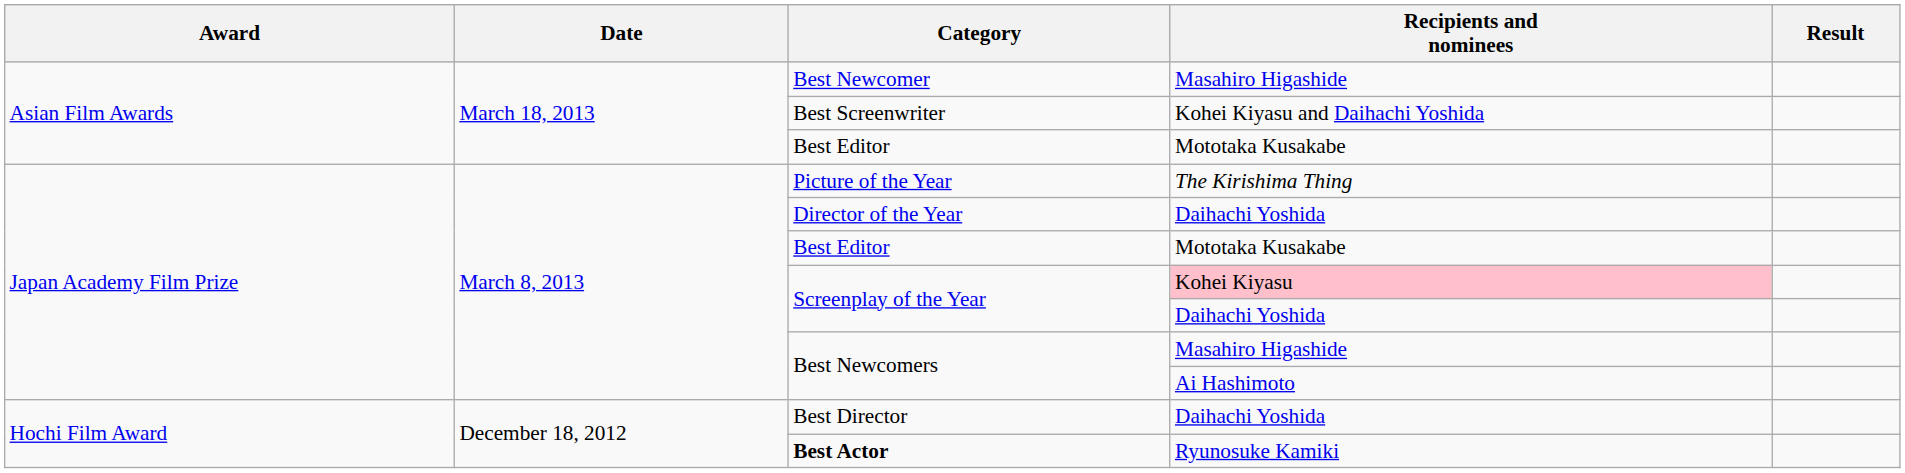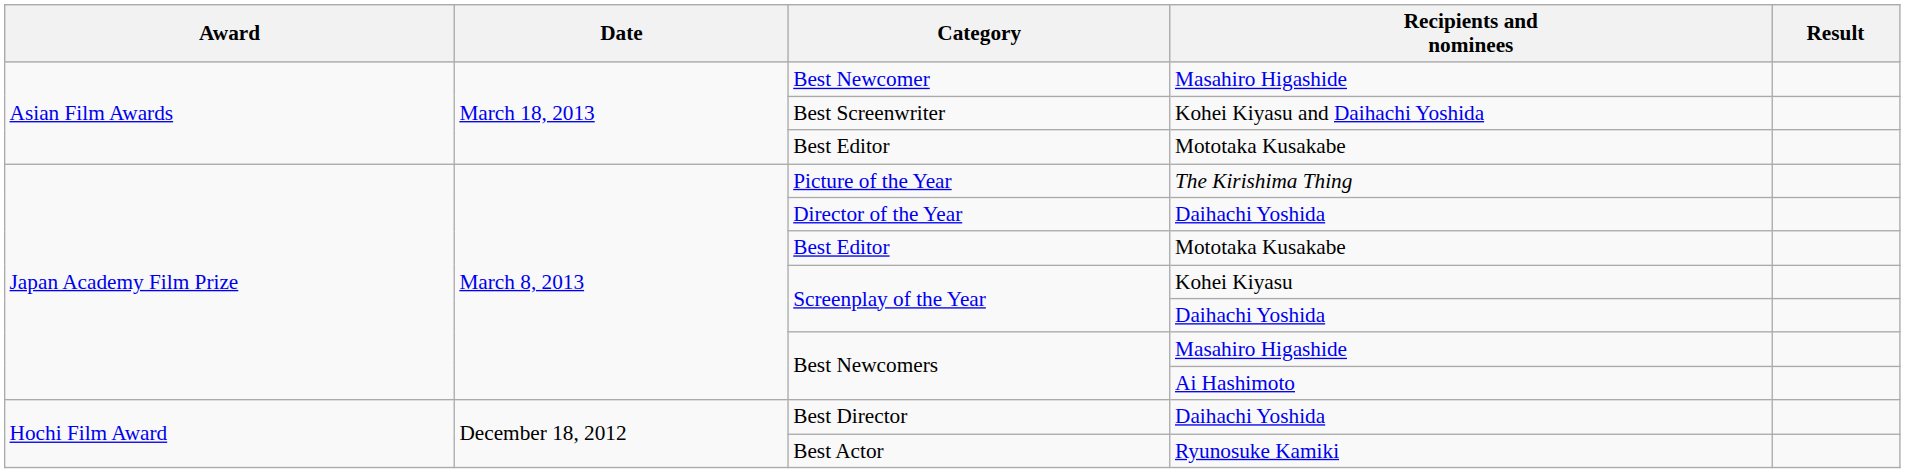(1234, 281) pink background -> (1234, 281) no background
(841, 450) bold -> (838, 450) normal
